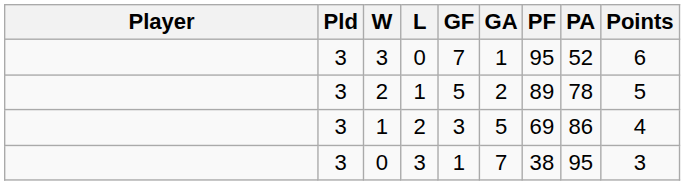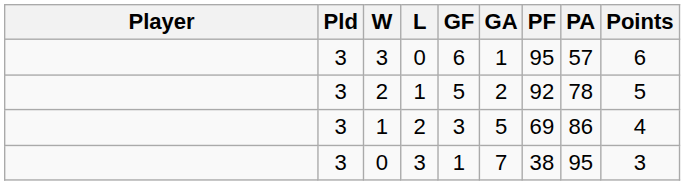(459, 57) 7 -> (459, 57) 6
(581, 57) 52 -> (581, 57) 57
(542, 92) 89 -> (542, 92) 92
